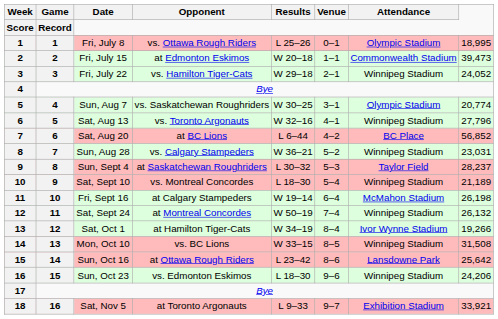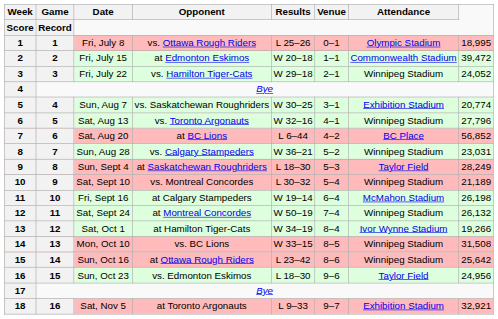(476, 58) 39,473 -> (476, 58) 39,472
(404, 105) Olympic Stadium -> (404, 105) Exhibition Stadium
(293, 167) L 30–32 -> (293, 167) L 18–30
(476, 167) 28,237 -> (476, 167) 28,249
(293, 182) L 18–30 -> (293, 182) L 30–32
(404, 259) Lansdowne Park -> (404, 259) Winnipeg Stadium
(404, 275) Winnipeg Stadium -> (404, 275) Taylor Field
(476, 275) 24,206 -> (476, 275) 24,956
(476, 306) 33,921 -> (476, 306) 32,921
